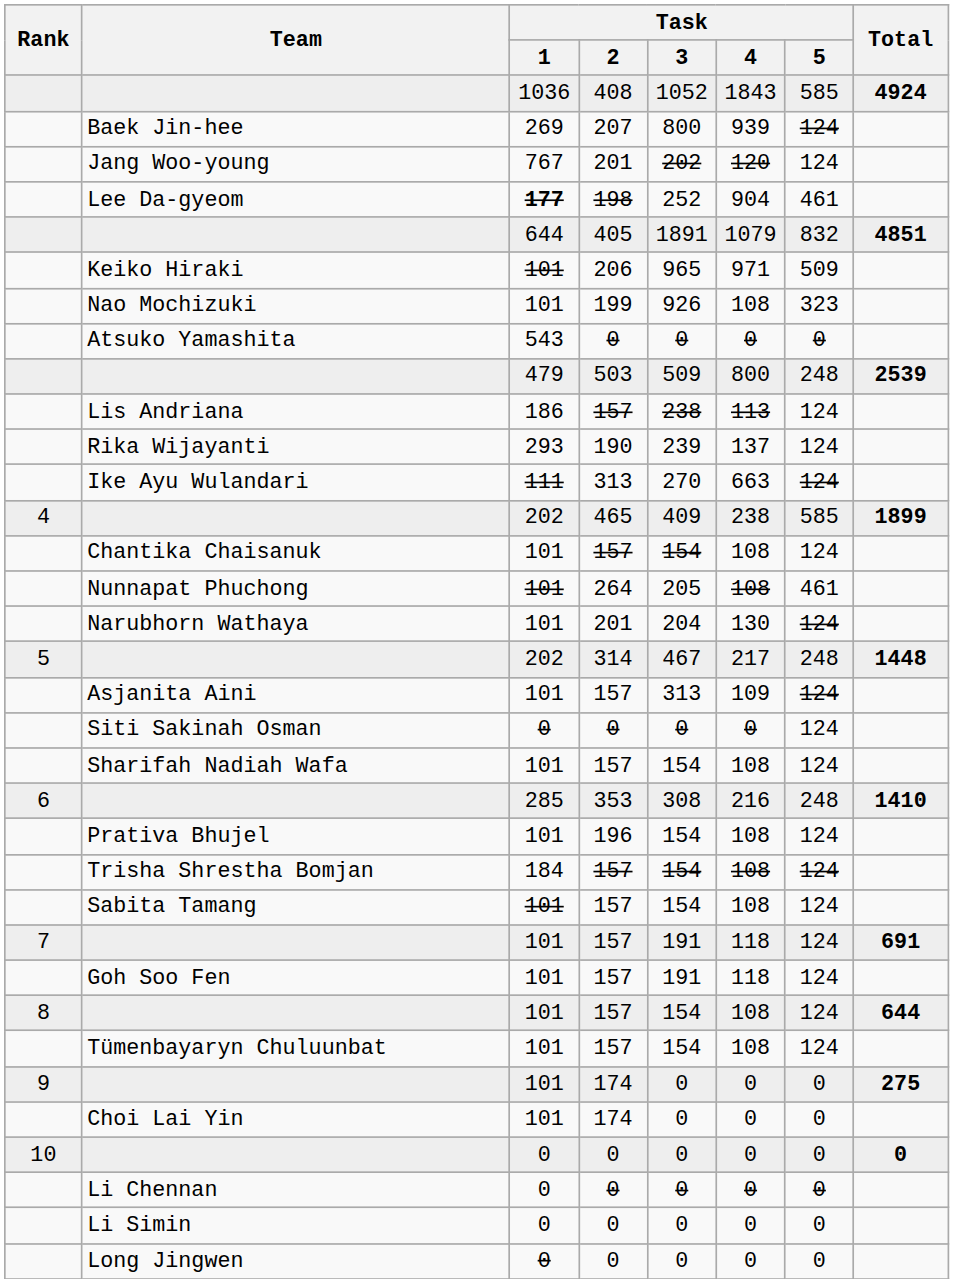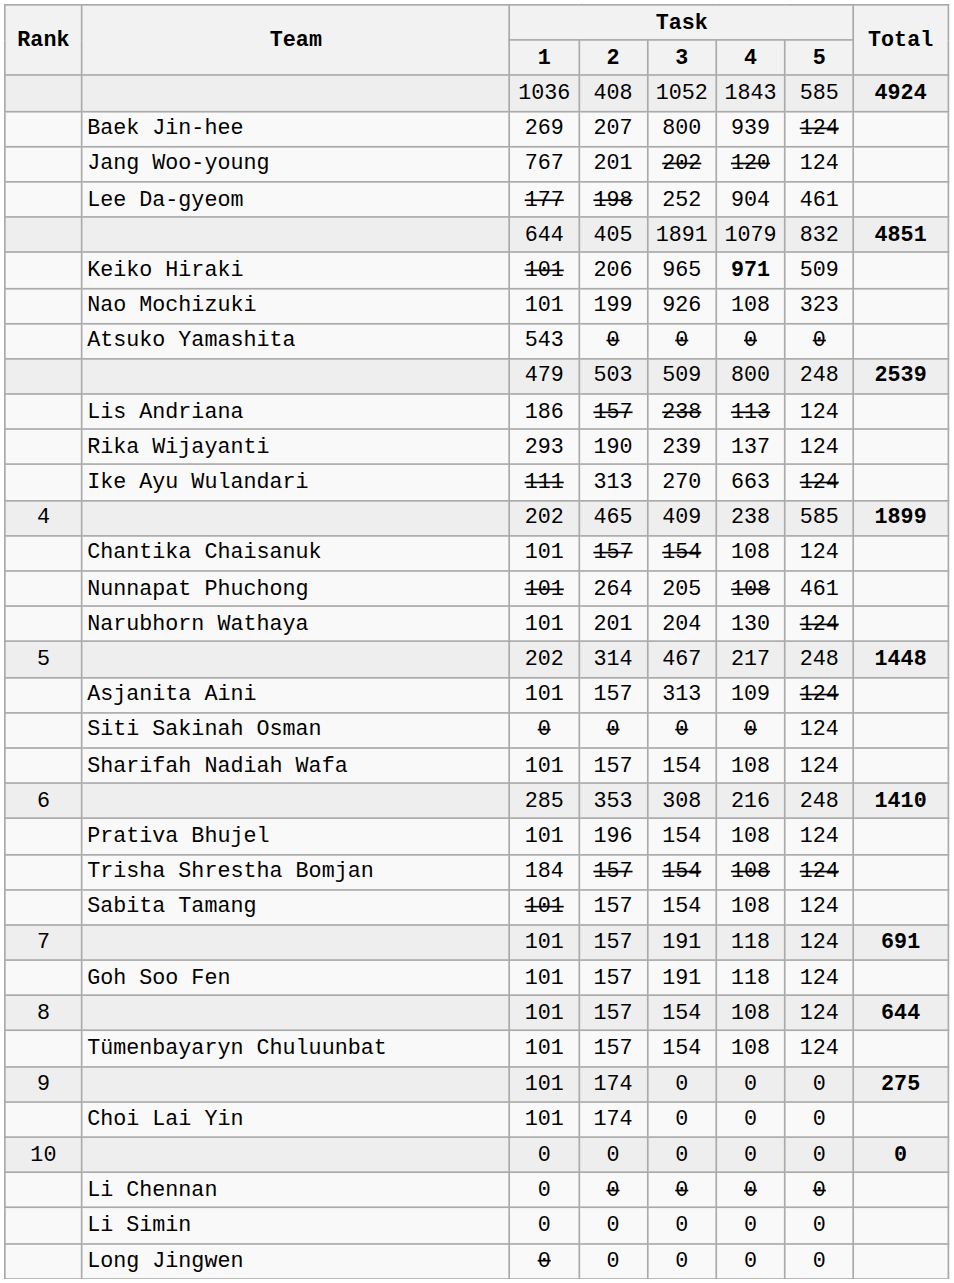(544, 199) bold -> (544, 199) normal
(751, 270) normal -> (751, 270) bold
